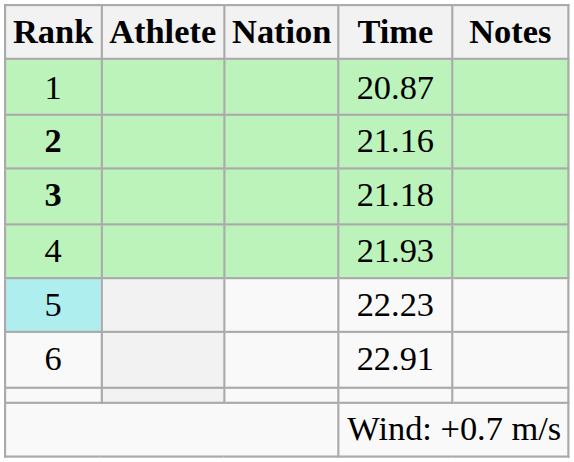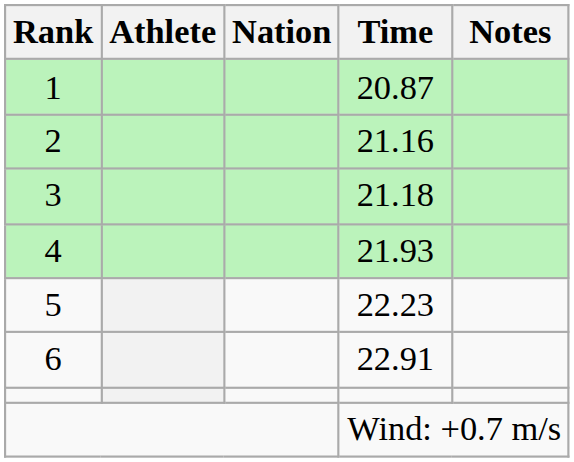(53, 140) bold -> (53, 140) normal
(53, 195) bold -> (53, 195) normal
(53, 304) paleturquoise background -> (53, 304) no background
